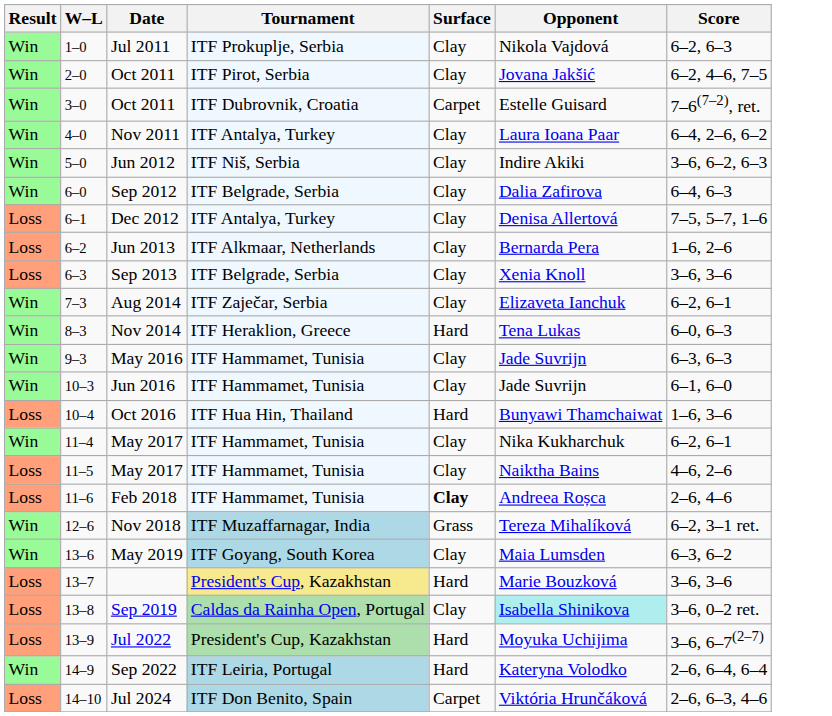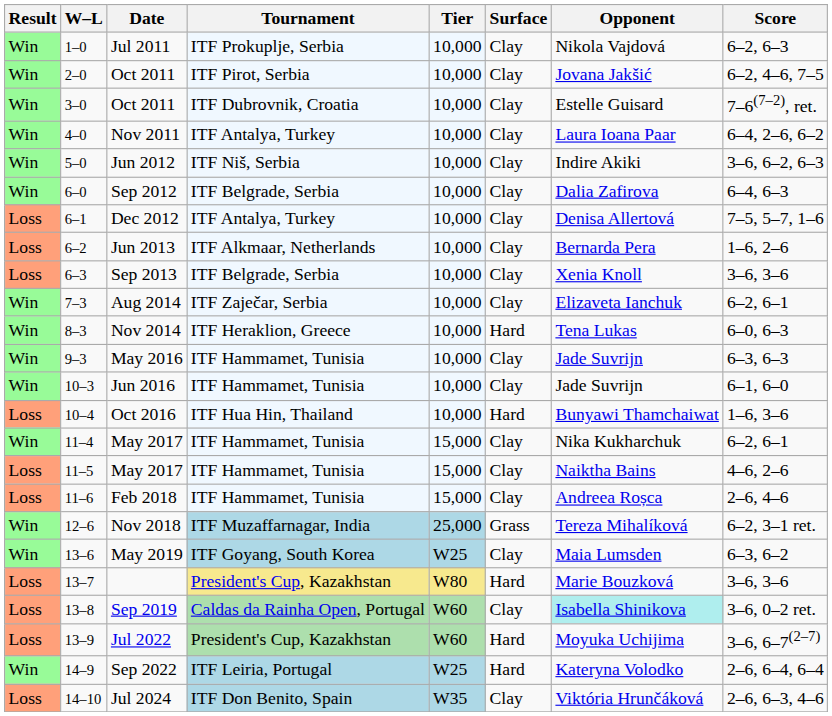+ column: (457, 18)
(457, 104) Carpet -> (506, 104) Clay
(451, 497) bold -> (506, 497) normal
(457, 697) Carpet -> (506, 697) Clay
